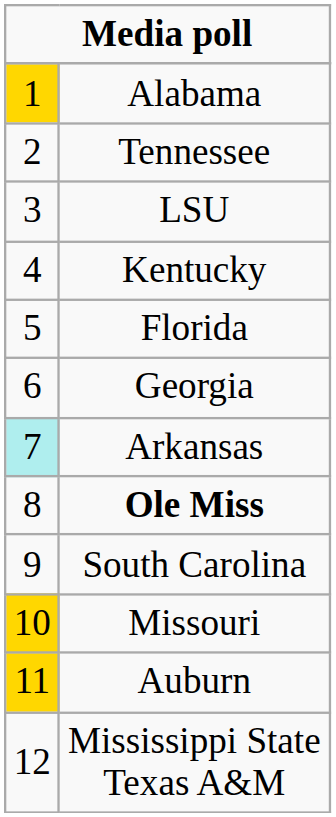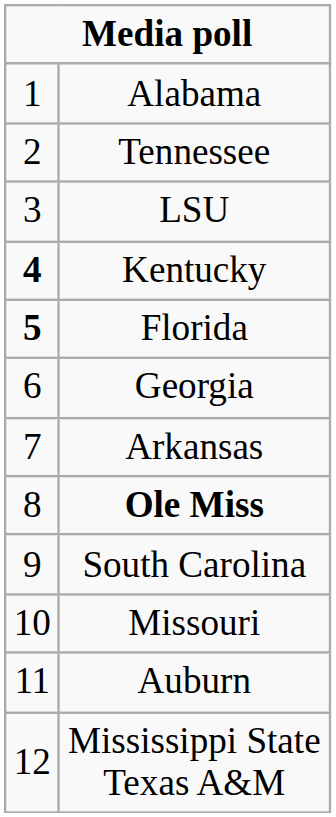(32, 92) gold background -> (32, 92) no background
(32, 269) normal -> (32, 269) bold
(32, 328) normal -> (32, 328) bold
(32, 446) paleturquoise background -> (32, 446) no background
(32, 622) gold background -> (32, 622) no background
(32, 681) gold background -> (32, 681) no background
